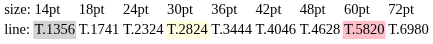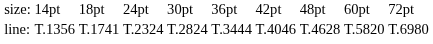(55, 29) lightgrey background -> (55, 29) no background
(187, 29) lightyellow background -> (187, 29) no background
(364, 29) pink background -> (364, 29) no background
